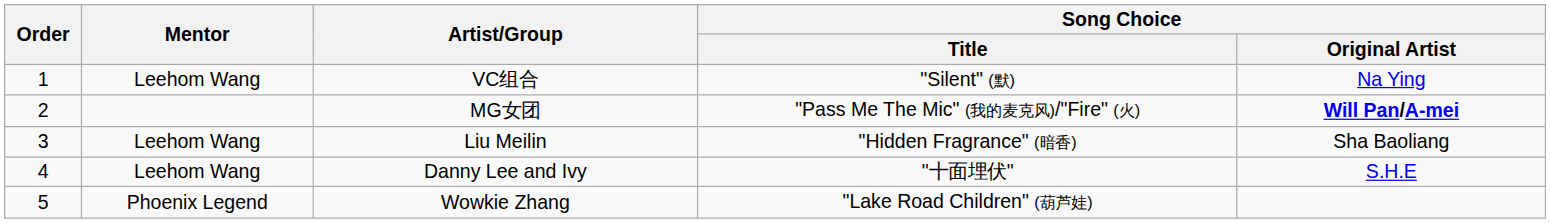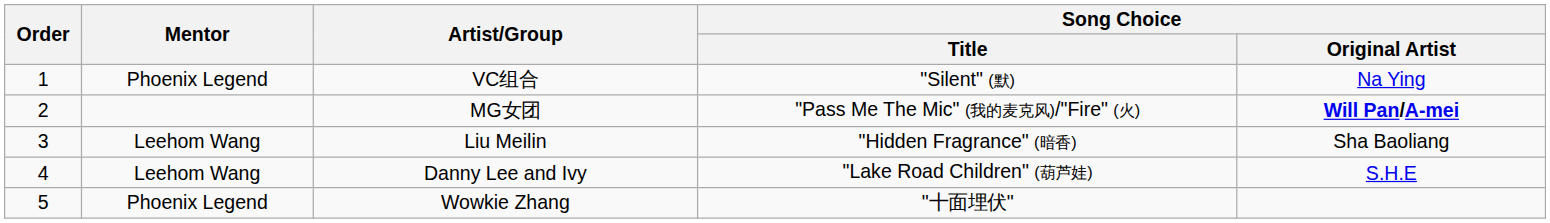(197, 80) Leehom Wang -> (197, 80) Phoenix Legend
(968, 172) "十面埋伏" -> (968, 172) "Lake Road Children" (葫芦娃)
(968, 202) "Lake Road Children" (葫芦娃) -> (968, 203) "十面埋伏"
